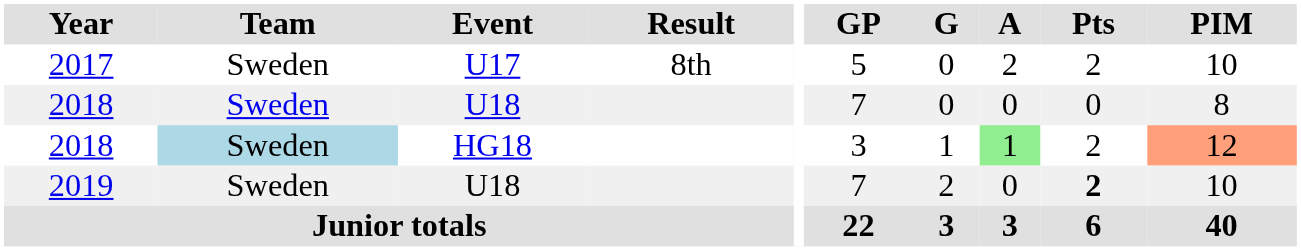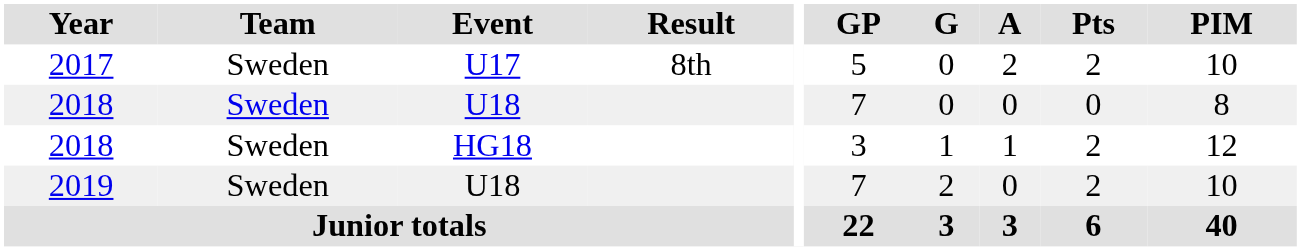(278, 144) lightblue background -> (278, 144) no background
(1010, 144) lightgreen background -> (1010, 144) no background
(1222, 144) lightsalmon background -> (1222, 144) no background
(1093, 185) bold -> (1093, 185) normal
